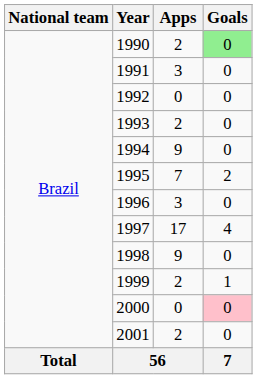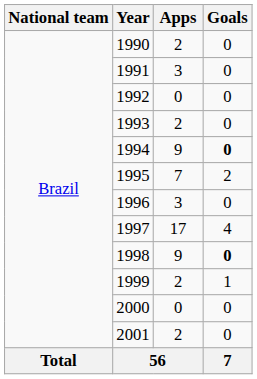(227, 44) lightgreen background -> (227, 44) no background
(227, 149) normal -> (227, 149) bold
(227, 255) normal -> (227, 255) bold
(227, 307) pink background -> (227, 307) no background
